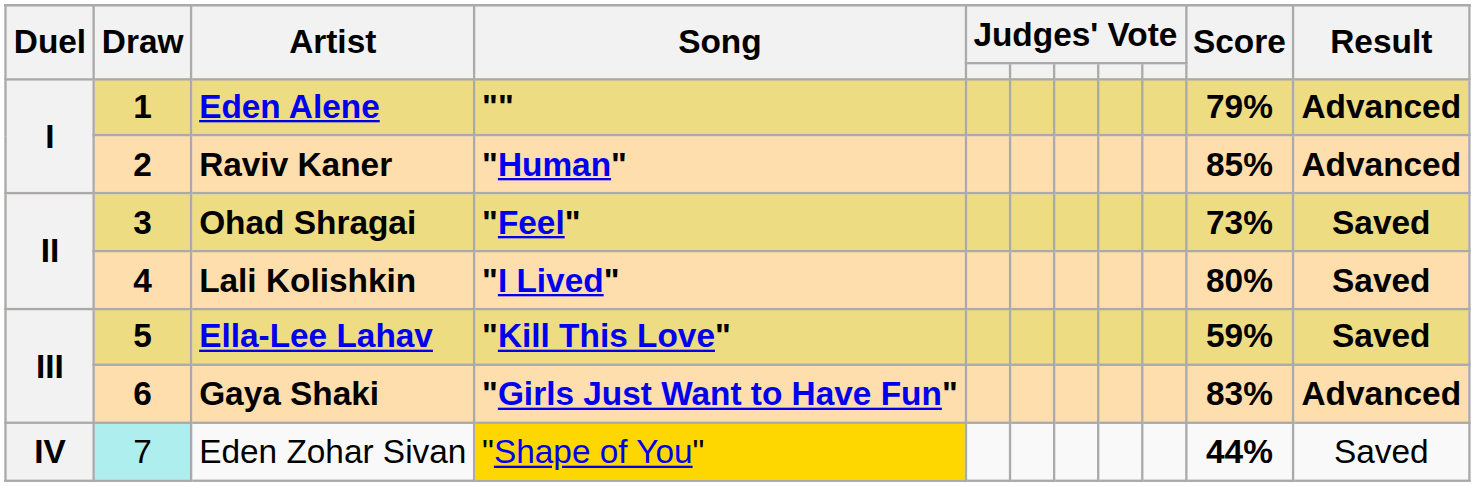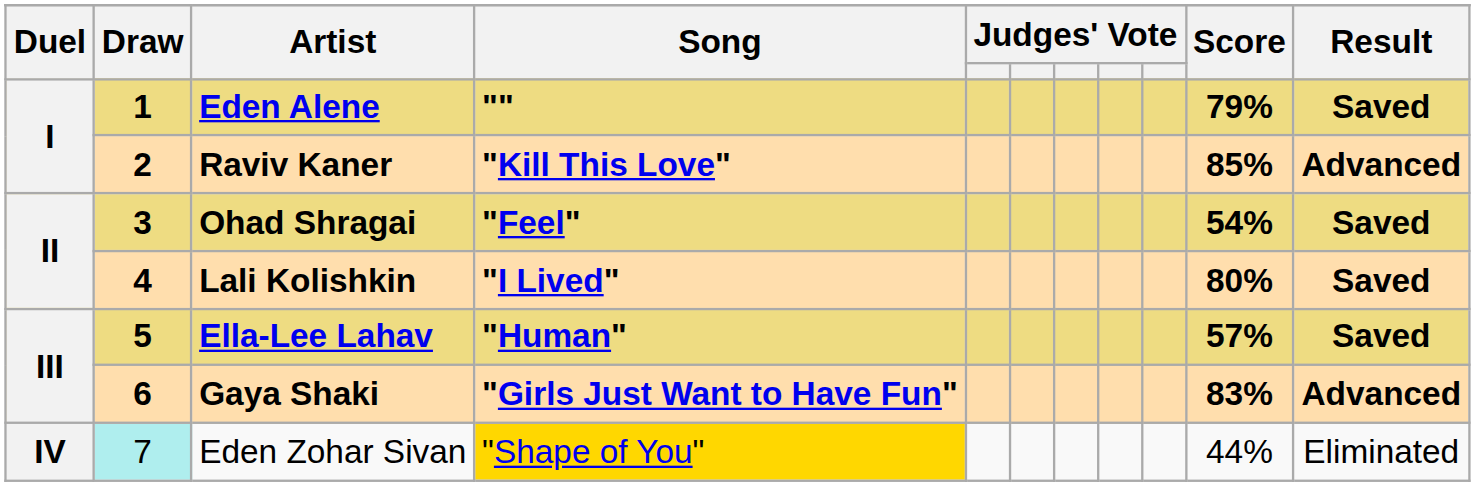(1381, 107) Advanced -> (1381, 107) Saved
(554, 165) "Human" -> (606, 165) "Kill This Love"
(1239, 222) 73% -> (1239, 222) 54%
(606, 337) "Kill This Love" -> (554, 337) "Human"
(1239, 337) 59% -> (1239, 337) 57%
(1239, 452) bold -> (1239, 452) normal
(1381, 452) Saved -> (1381, 452) Eliminated
